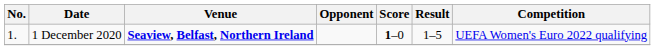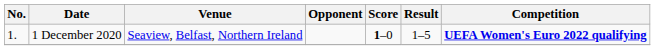(221, 34) bold -> (215, 34) normal
(551, 34) normal -> (545, 34) bold
